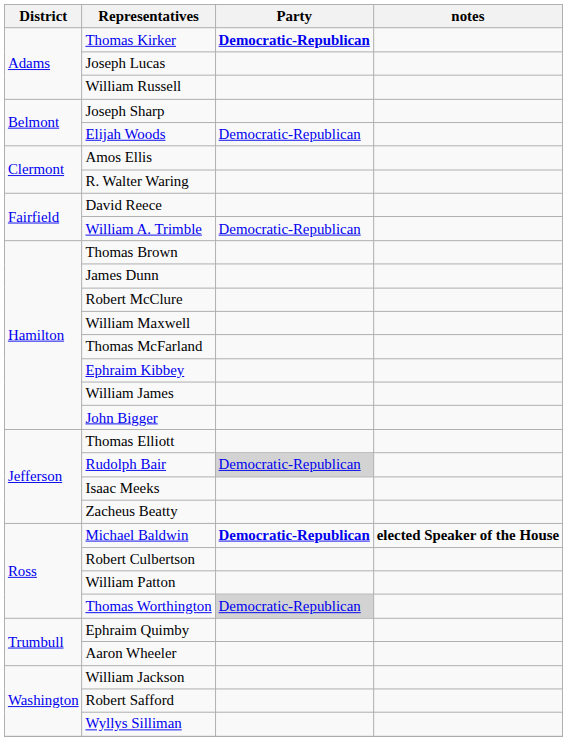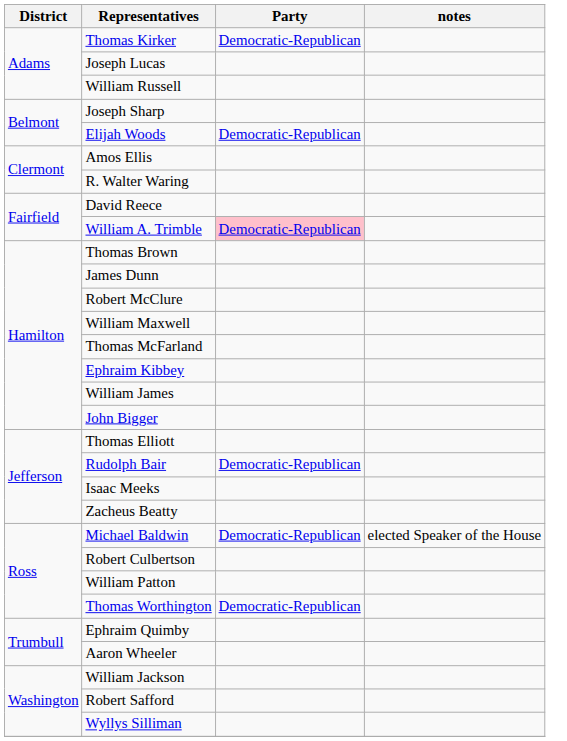(294, 39) bold -> (290, 39) normal
(290, 228) no background -> (290, 228) pink background
(290, 464) lightgrey background -> (290, 464) no background
(294, 535) bold -> (290, 535) normal
(468, 535) bold -> (454, 535) normal
(290, 606) lightgrey background -> (290, 606) no background
